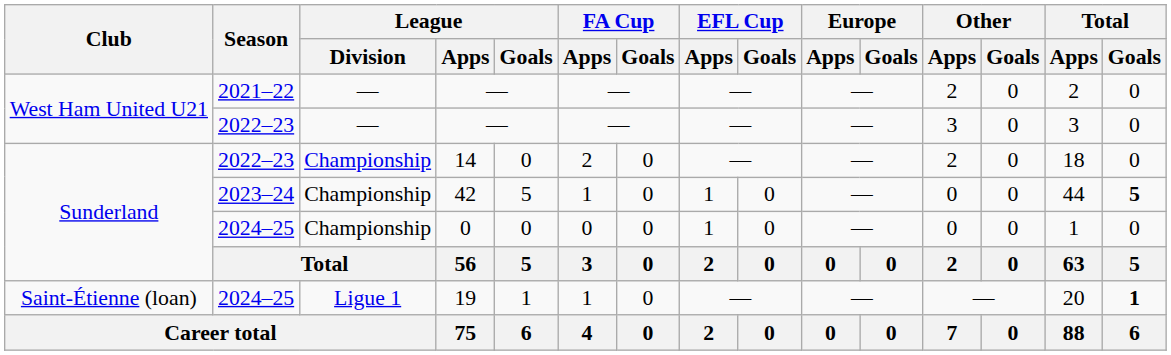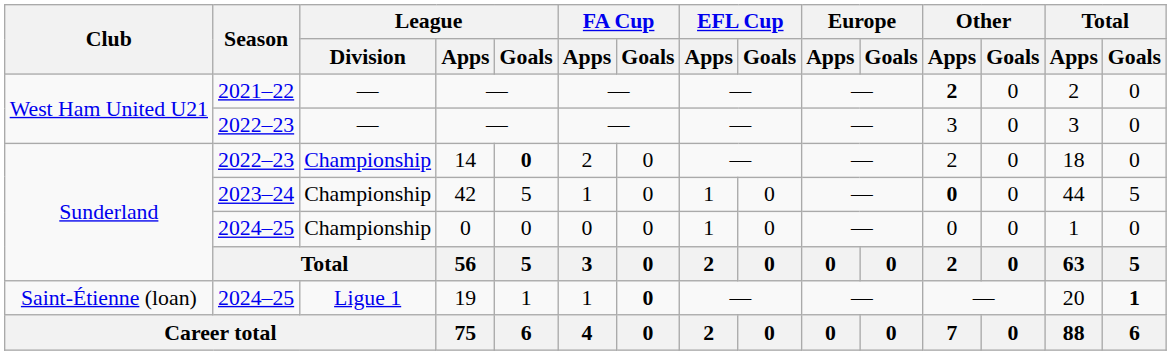(952, 90) normal -> (952, 90) bold
(526, 159) normal -> (526, 159) bold
(952, 194) normal -> (952, 194) bold
(1134, 194) bold -> (1134, 194) normal
(648, 297) normal -> (648, 297) bold
